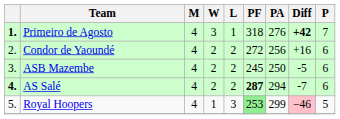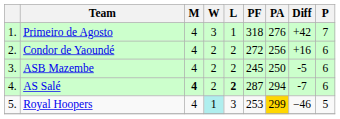(12, 31) bold -> (12, 31) normal
(302, 31) bold -> (302, 31) normal
(12, 86) bold -> (12, 86) normal
(194, 86) normal -> (194, 86) bold
(233, 86) normal -> (233, 86) bold
(255, 86) bold -> (255, 86) normal
(214, 104) no background -> (214, 104) paleturquoise background
(255, 104) lightgreen background -> (255, 104) no background
(277, 104) no background -> (277, 104) gold background
(302, 104) pink background -> (302, 104) no background
